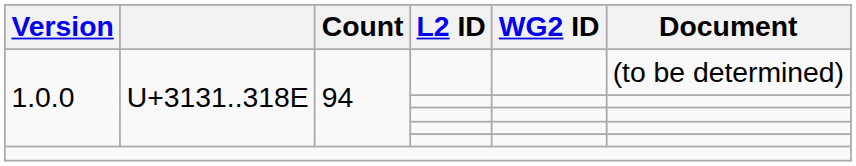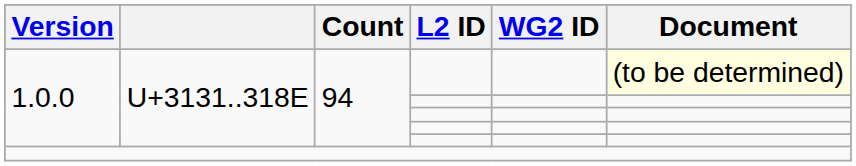(728, 71) no background -> (728, 71) lightyellow background
